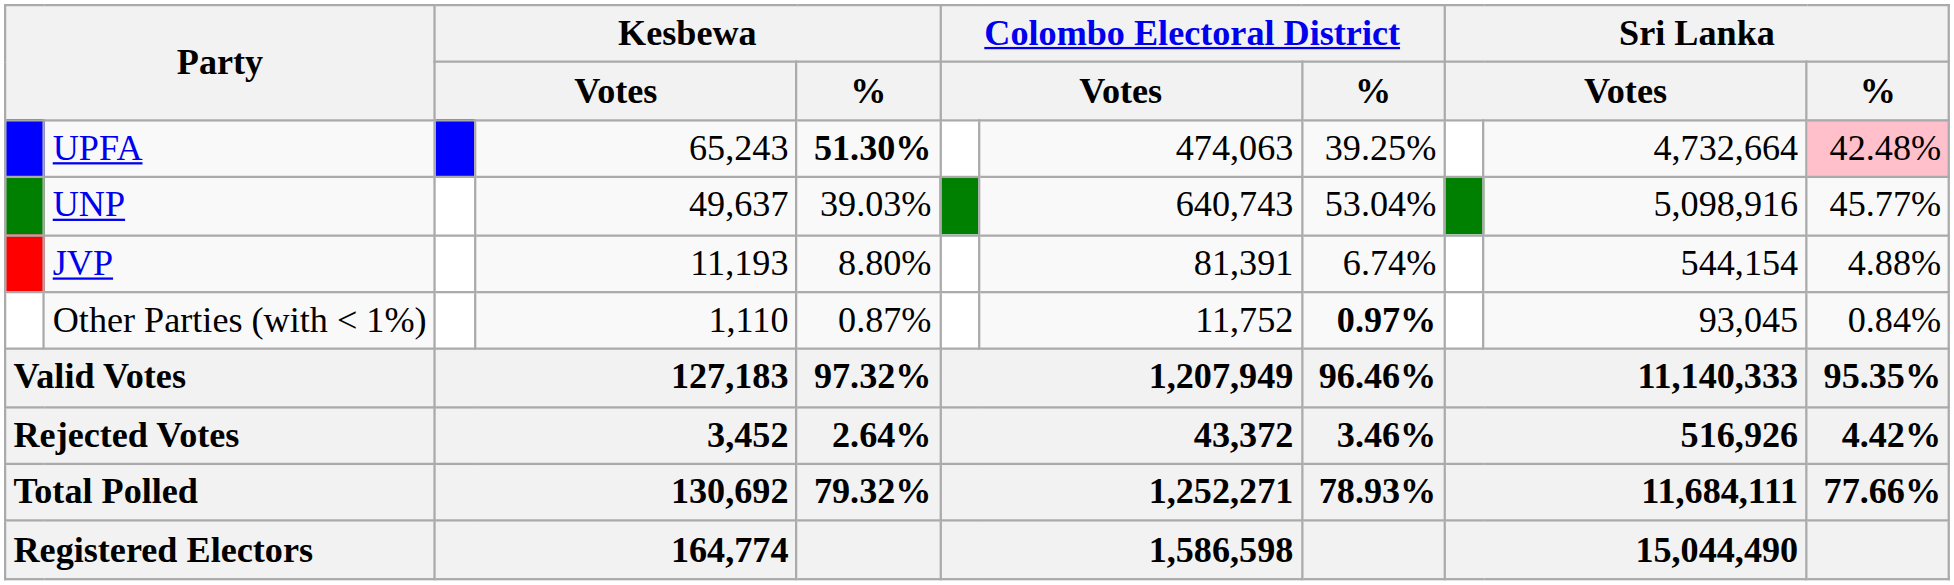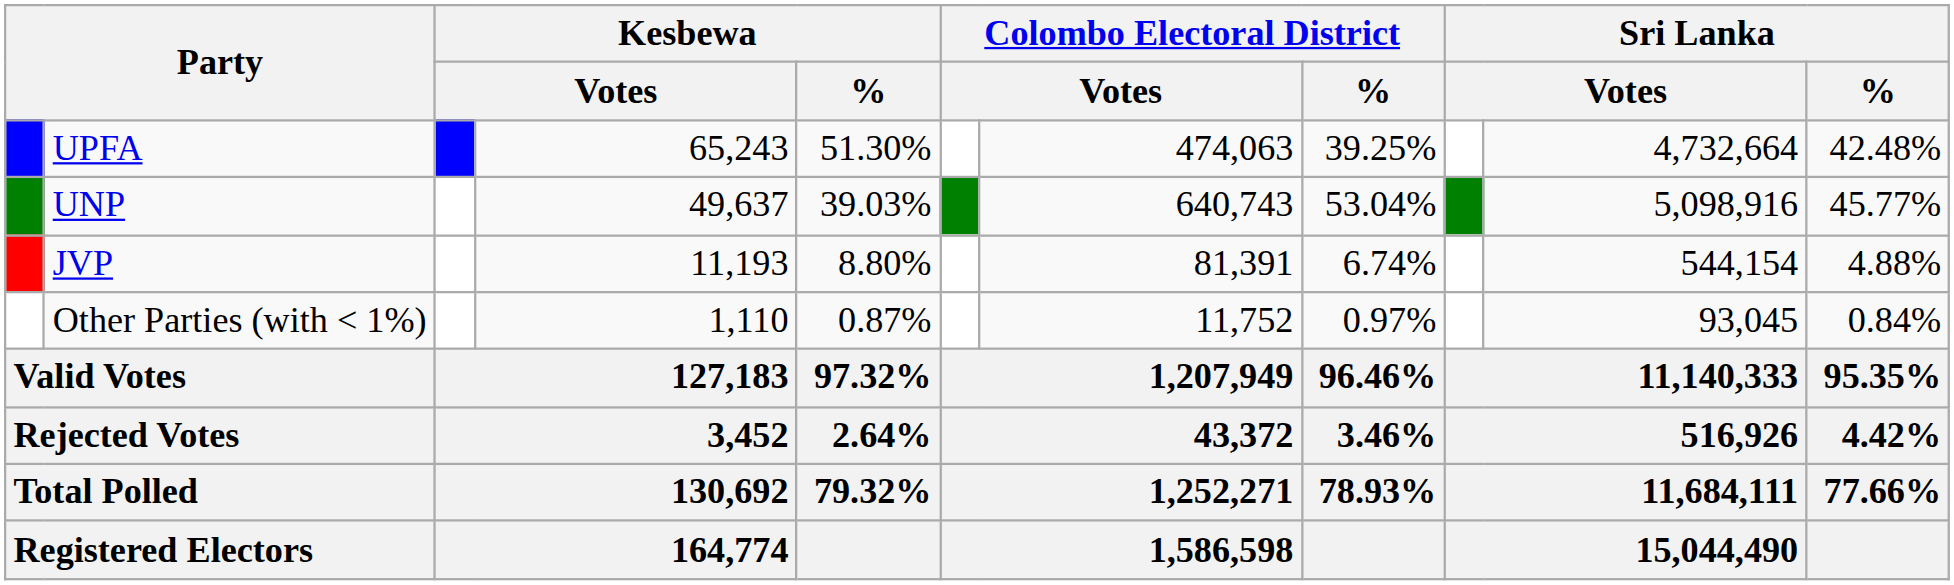(873, 147) bold -> (876, 147) normal
(1885, 147) pink background -> (1885, 147) no background
(1387, 319) bold -> (1390, 319) normal
